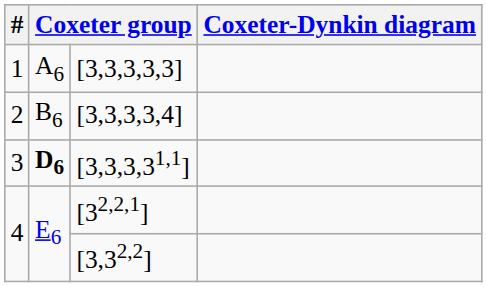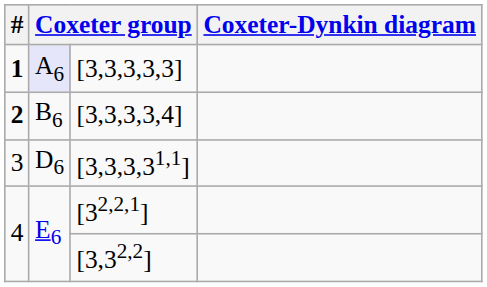(17, 68) normal -> (17, 68) bold
(50, 68) no background -> (50, 68) lavender background
(17, 115) normal -> (17, 115) bold
(50, 162) bold -> (50, 162) normal
